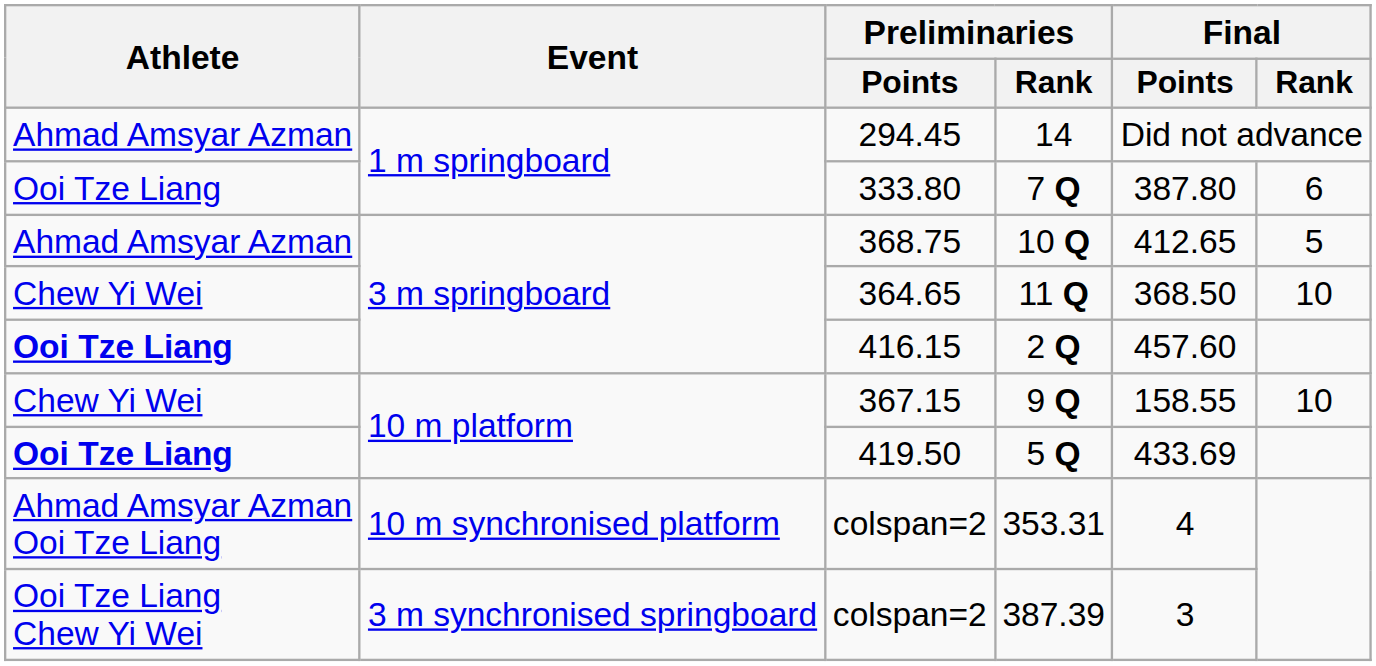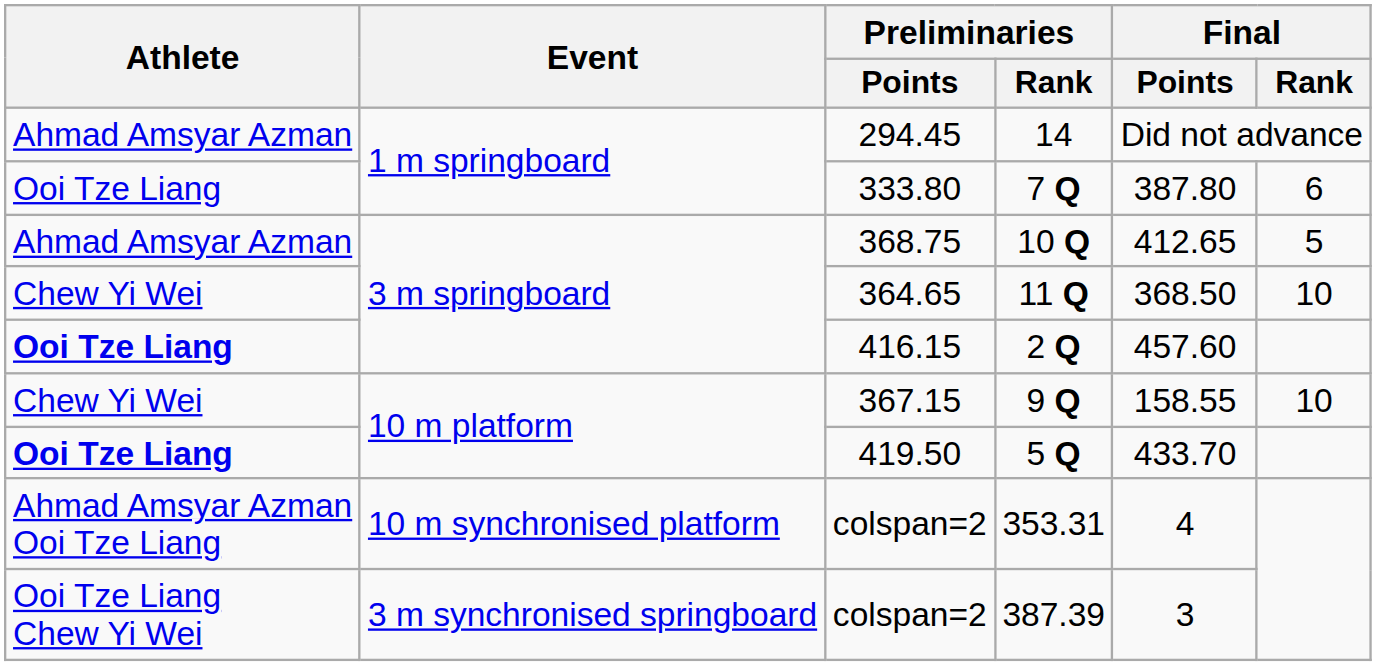(1185, 453) 433.69 -> (1185, 453) 433.70
